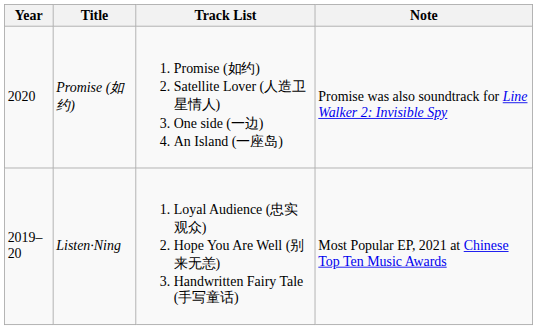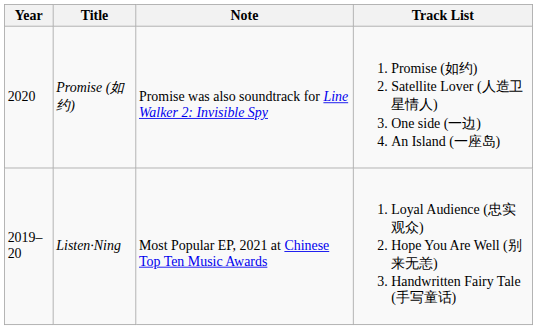columns swapped: (225, 15) <-> (424, 15)
